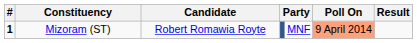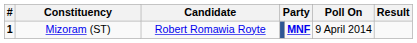(299, 30) normal -> (299, 30) bold
(344, 30) lightsalmon background -> (344, 30) no background
